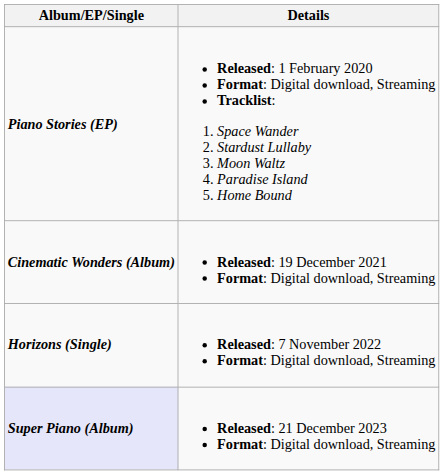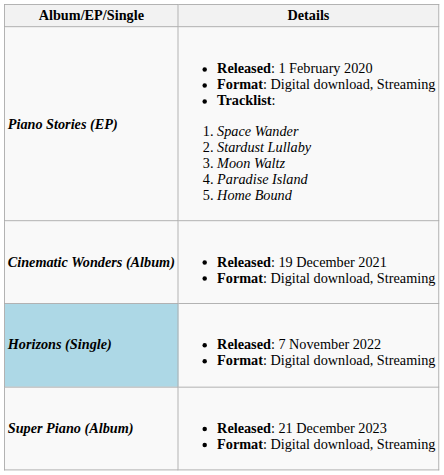(60, 345) no background -> (60, 345) lightblue background
(71, 428) lavender background -> (71, 428) no background
